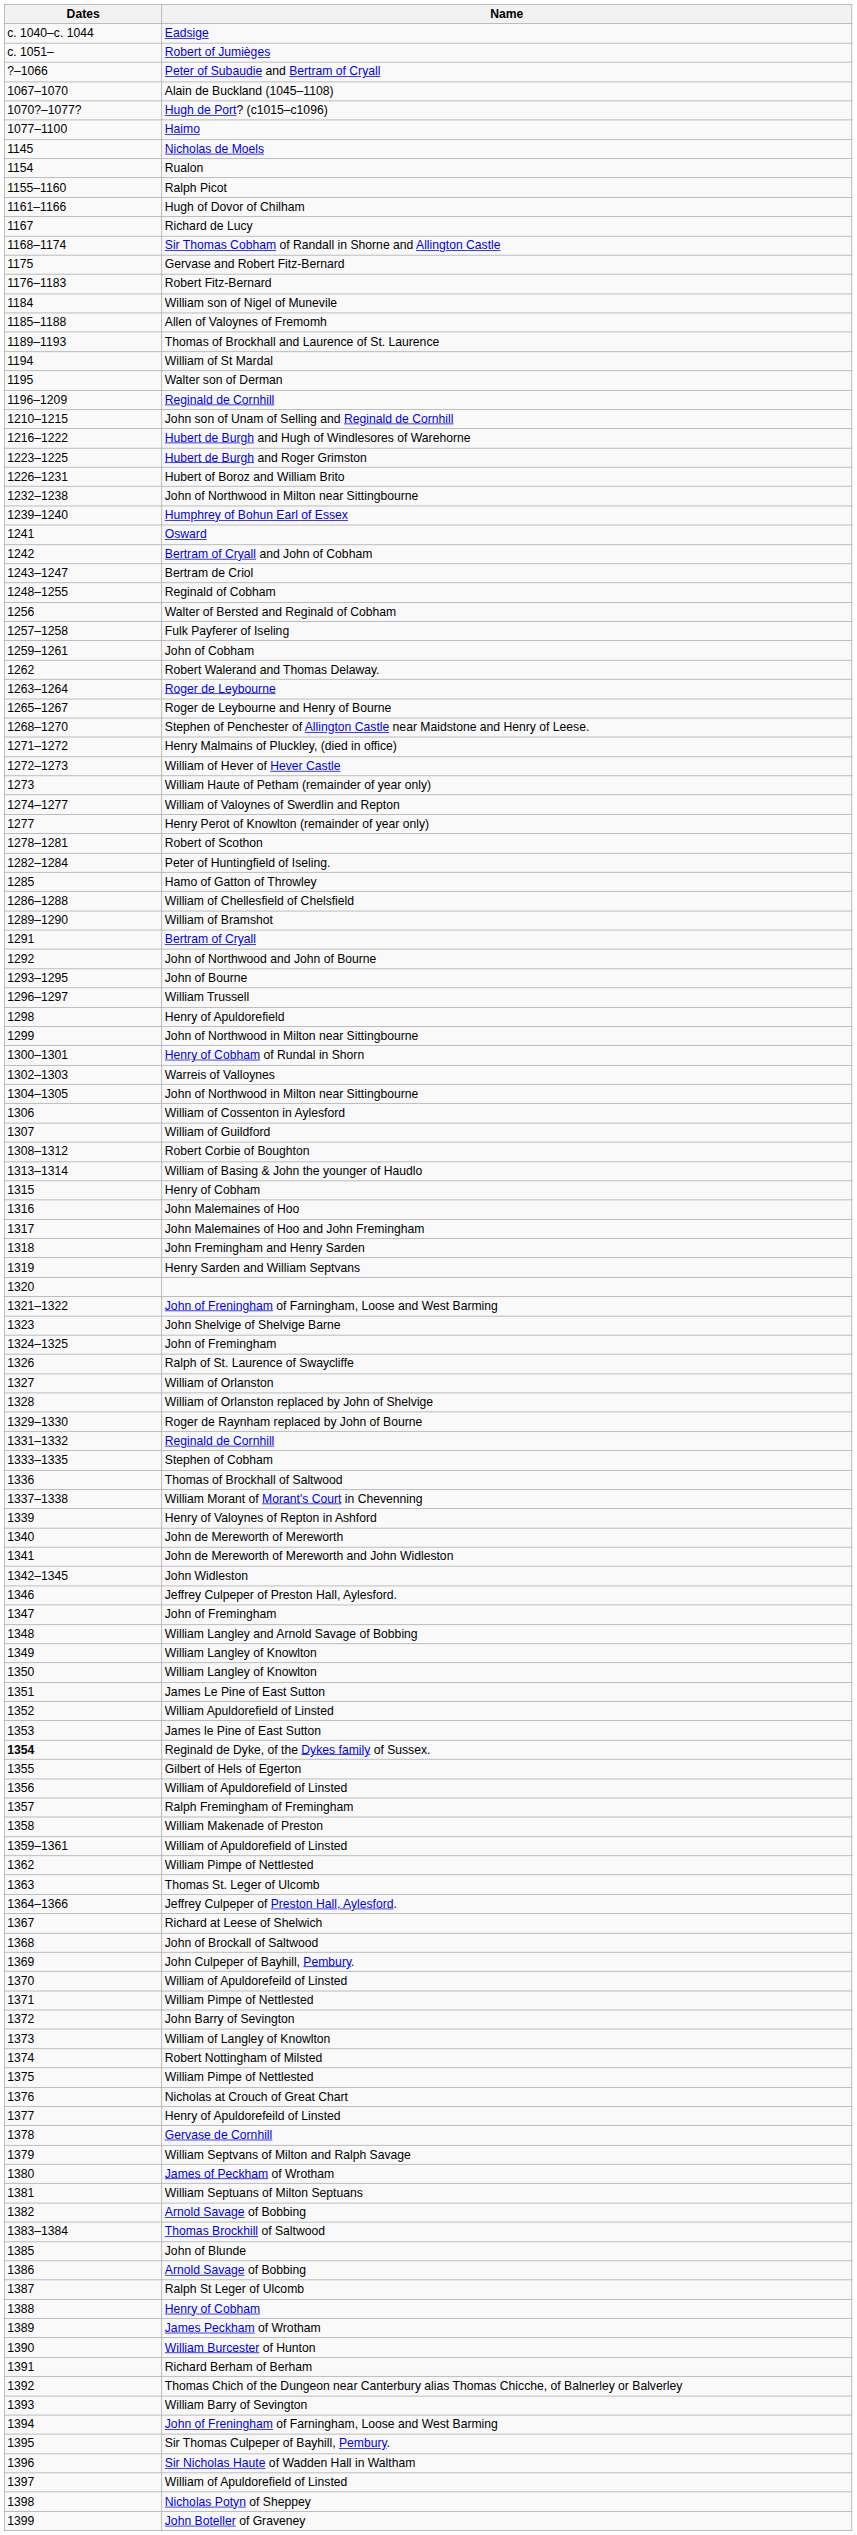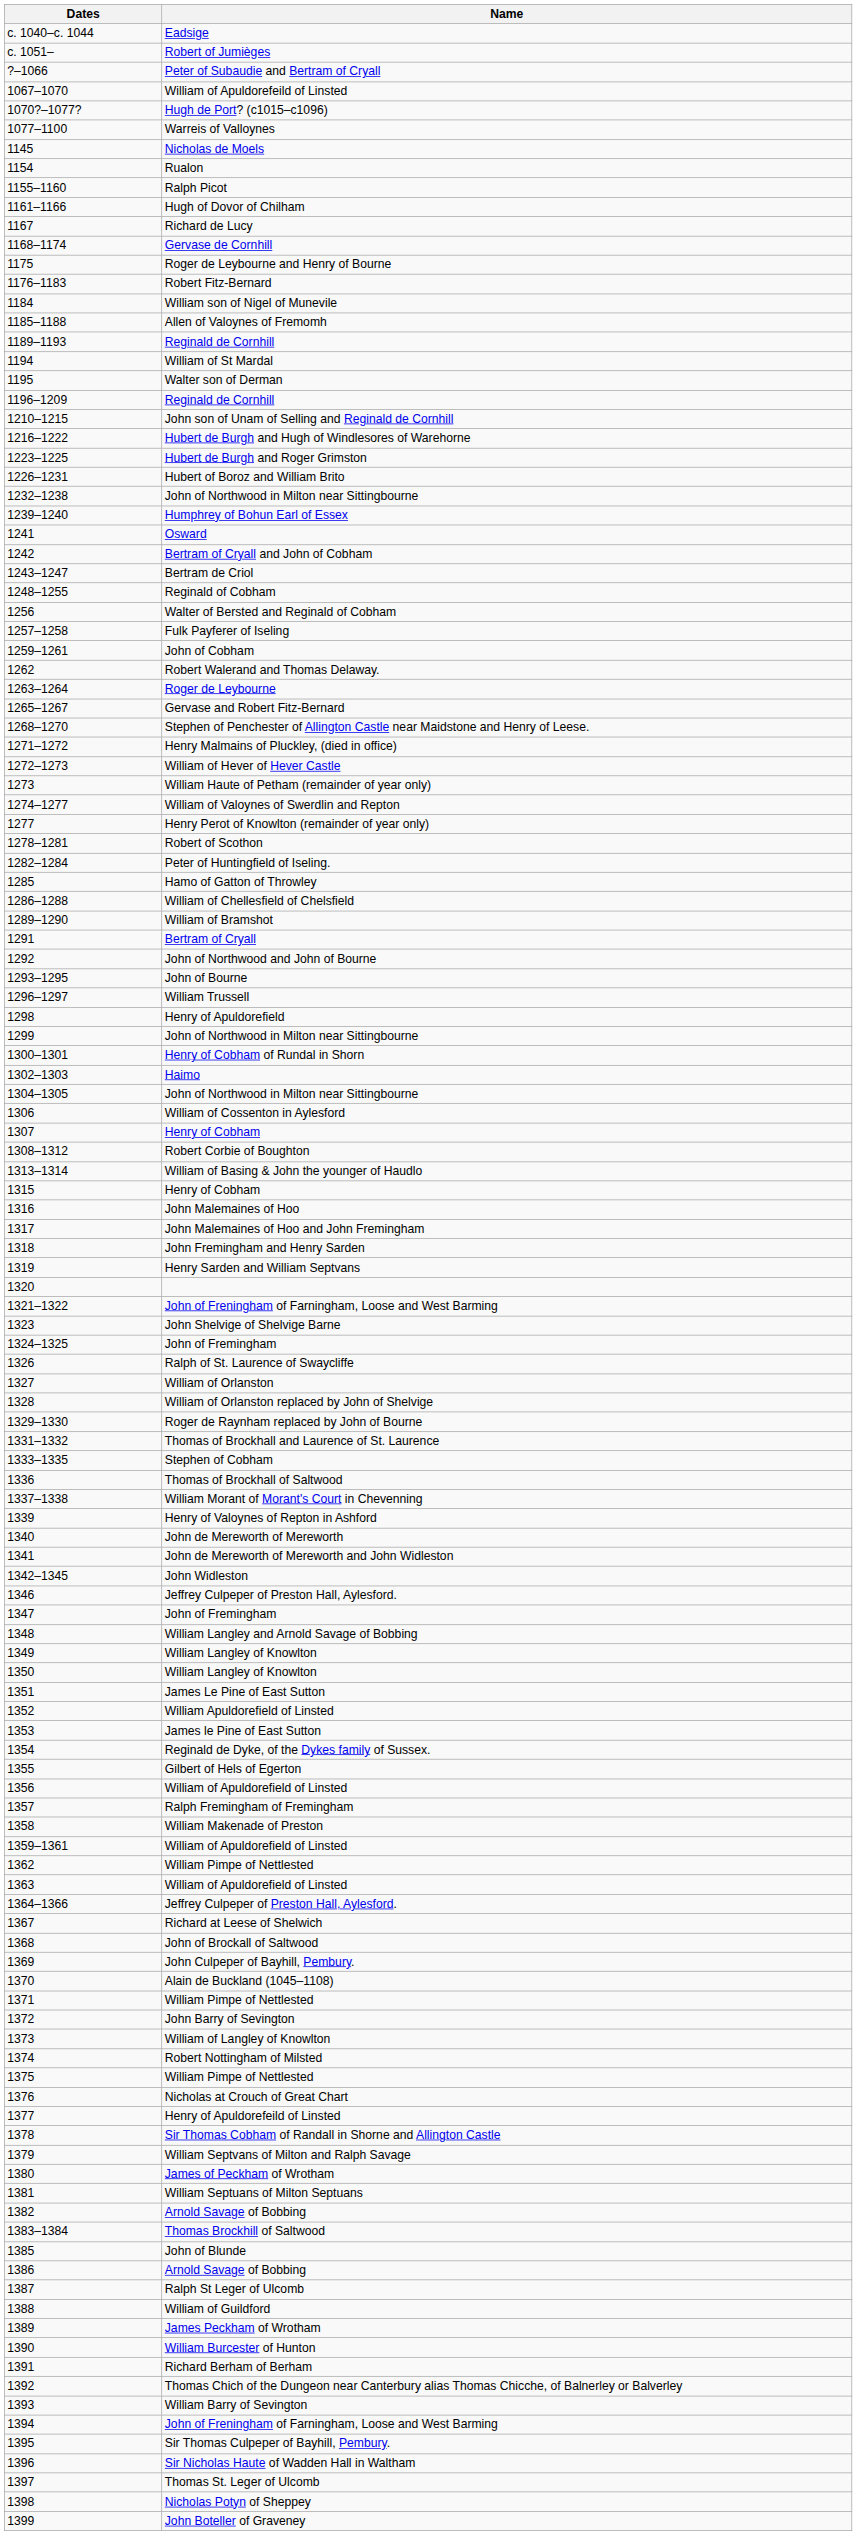(249, 91) Alain de Buckland (1045–1108) -> (256, 91) William of Apuldorefeild of Linsted
(182, 129) Haimo -> (220, 129) Warreis of Valloynes
(333, 245) Sir Thomas Cobham of Randall in Shorne and Allington Castle -> (219, 245) Gervase de Cornhill
(255, 264) Gervase and Robert Fitz-Bernard -> (278, 264) Roger de Leybourne and Henry of Bourne
(302, 341) Thomas of Brockhall and Laurence of St. Laurence -> (220, 341) Reginald de Cornhill
(278, 708) Roger de Leybourne and Henry of Bourne -> (255, 708) Gervase and Robert Fitz-Bernard
(220, 1074) Warreis of Valloynes -> (182, 1074) Haimo
(217, 1132) William of Guildford -> (212, 1132) Henry of Cobham
(220, 1441) Reginald de Cornhill -> (302, 1441) Thomas of Brockhall and Laurence of St. Laurence
(21, 1749) bold -> (21, 1749) normal
(242, 1884) Thomas St. Leger of Ulcomb -> (256, 1884) William of Apuldorefield of Linsted
(256, 1981) William of Apuldorefeild of Linsted -> (249, 1981) Alain de Buckland (1045–1108)
(219, 2135) Gervase de Cornhill -> (333, 2135) Sir Thomas Cobham of Randall in Shorne and Allington Castle
(212, 2309) Henry of Cobham -> (217, 2309) William of Guildford
(256, 2482) William of Apuldorefield of Linsted -> (242, 2482) Thomas St. Leger of Ulcomb
